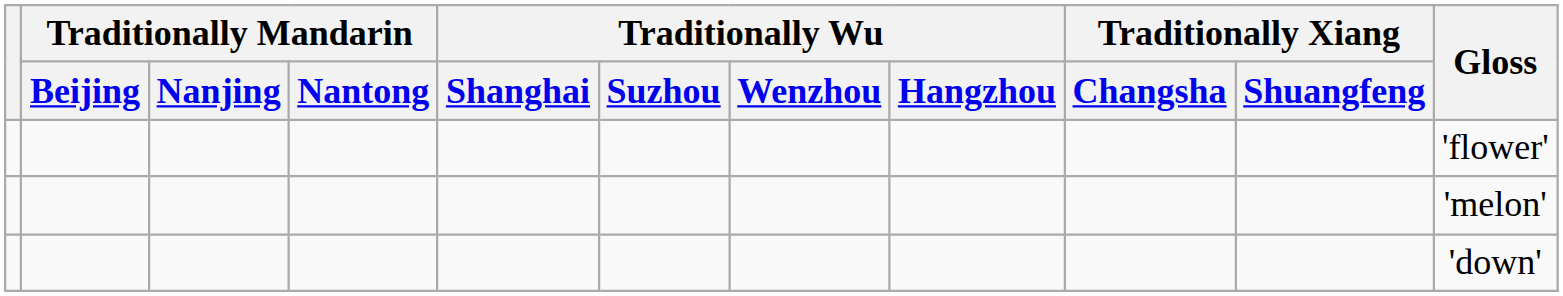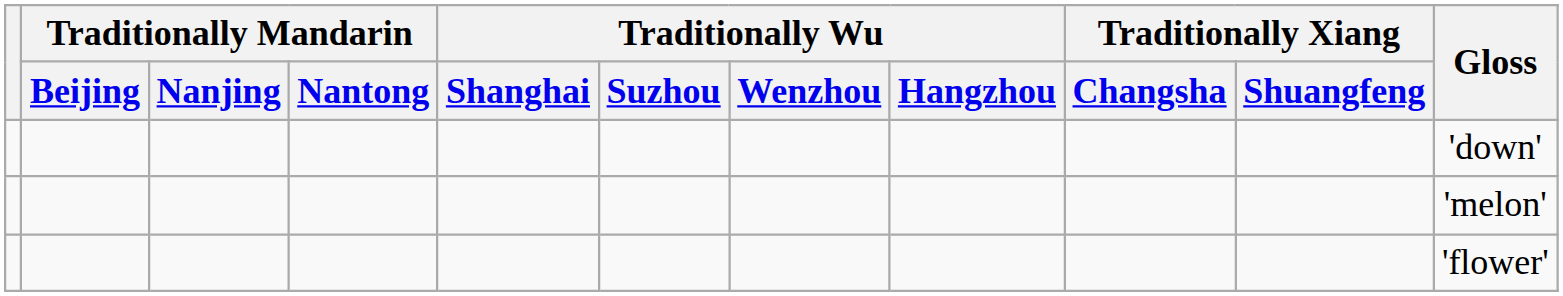(1495, 147) 'flower' -> (1495, 147) 'down'
(1495, 261) 'down' -> (1495, 261) 'flower'
